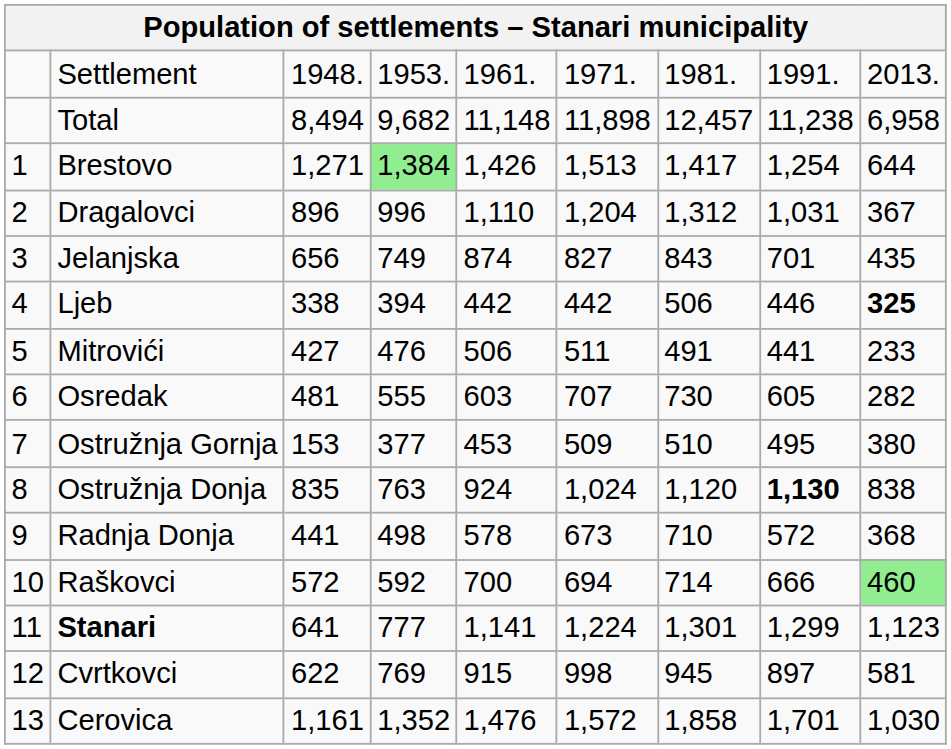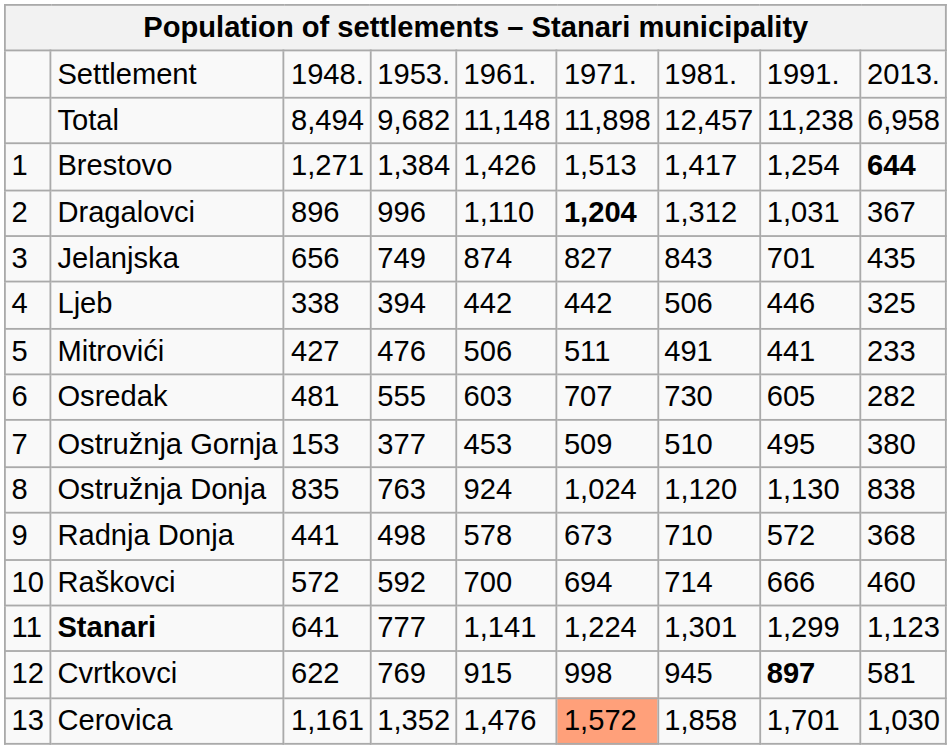(414, 166) lightgreen background -> (414, 166) no background
(891, 166) normal -> (891, 166) bold
(600, 212) normal -> (600, 212) bold
(891, 304) bold -> (891, 304) normal
(803, 489) bold -> (803, 489) normal
(891, 581) lightgreen background -> (891, 581) no background
(791, 674) normal -> (791, 674) bold
(600, 720) no background -> (600, 720) lightsalmon background
